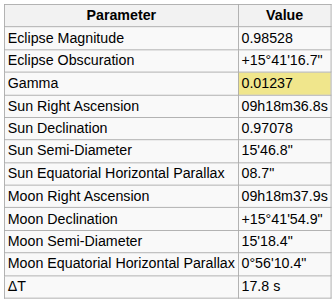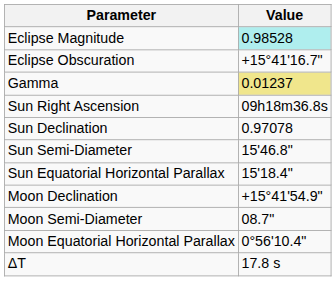(267, 38) no background -> (267, 38) paleturquoise background
(258, 173) 08.7" -> (267, 173) 15'18.4"
- row: (79, 196)
(267, 241) 15'18.4" -> (258, 219) 08.7"
